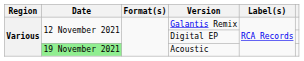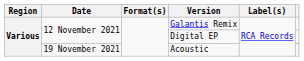(82, 50) lightgreen background -> (82, 50) no background
